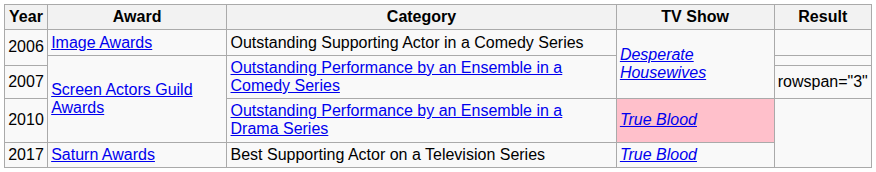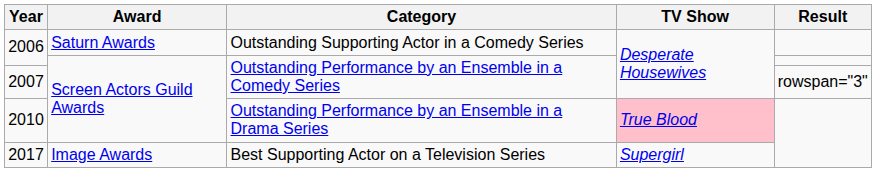(102, 42) Image Awards -> (103, 42) Saturn Awards
(103, 154) Saturn Awards -> (102, 154) Image Awards
(658, 154) True Blood -> (652, 154) Supergirl
